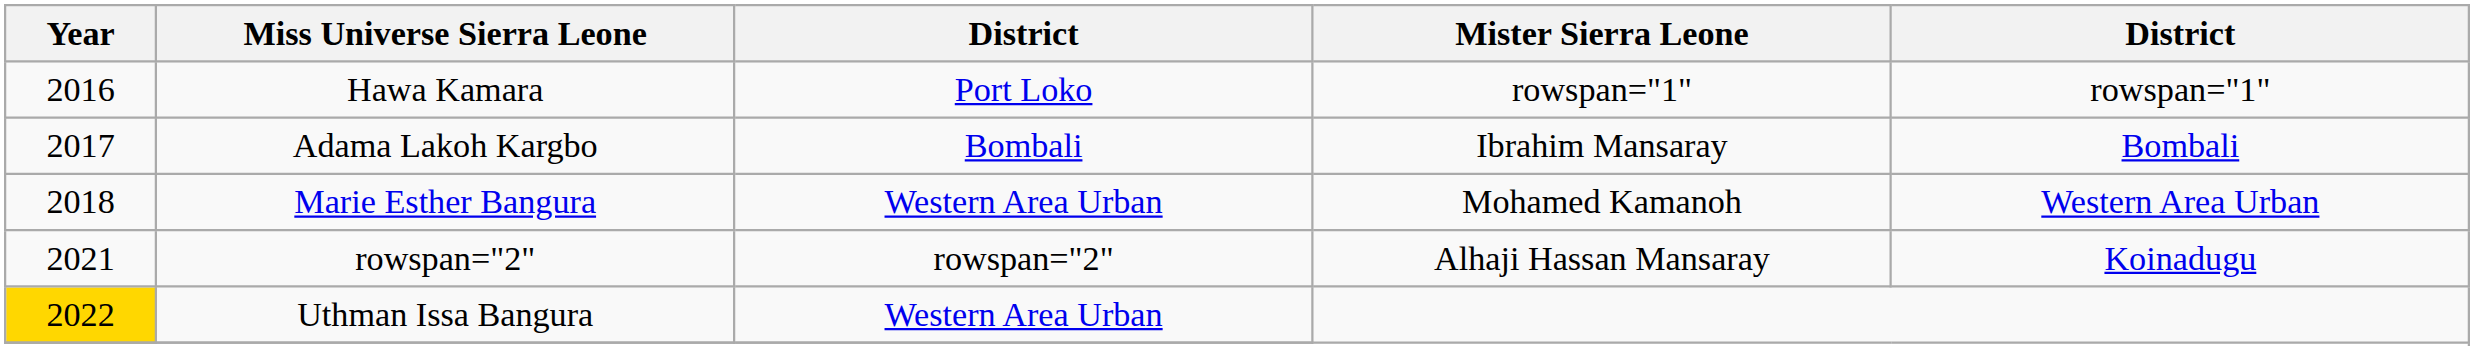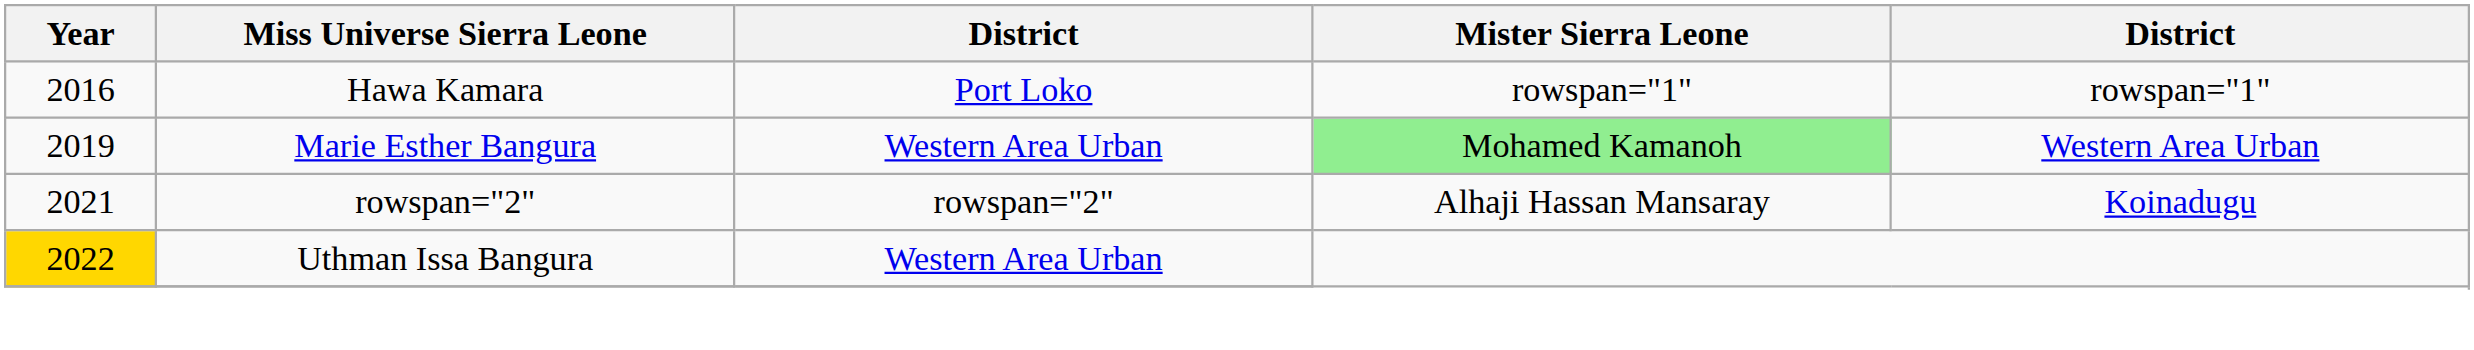- row: (445, 145)
(81, 202) 2018 -> (81, 145) 2019
(1602, 202) no background -> (1602, 145) lightgreen background
